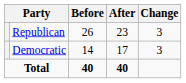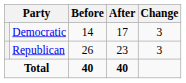rows swapped: (39, 31) <-> (39, 50)
